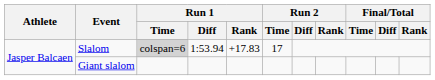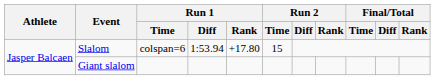(162, 48) lightgrey background -> (162, 48) no background
(244, 48) +17.83 -> (244, 48) +17.80
(277, 48) 17 -> (277, 48) 15
